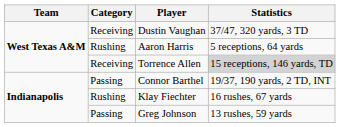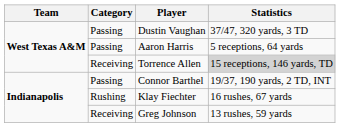(112, 30) Receiving -> (106, 30) Passing
(108, 46) Rushing -> (106, 46) Passing
(106, 113) Passing -> (112, 113) Receiving
